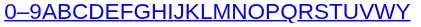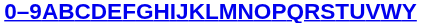(207, 11) normal -> (211, 11) bold
